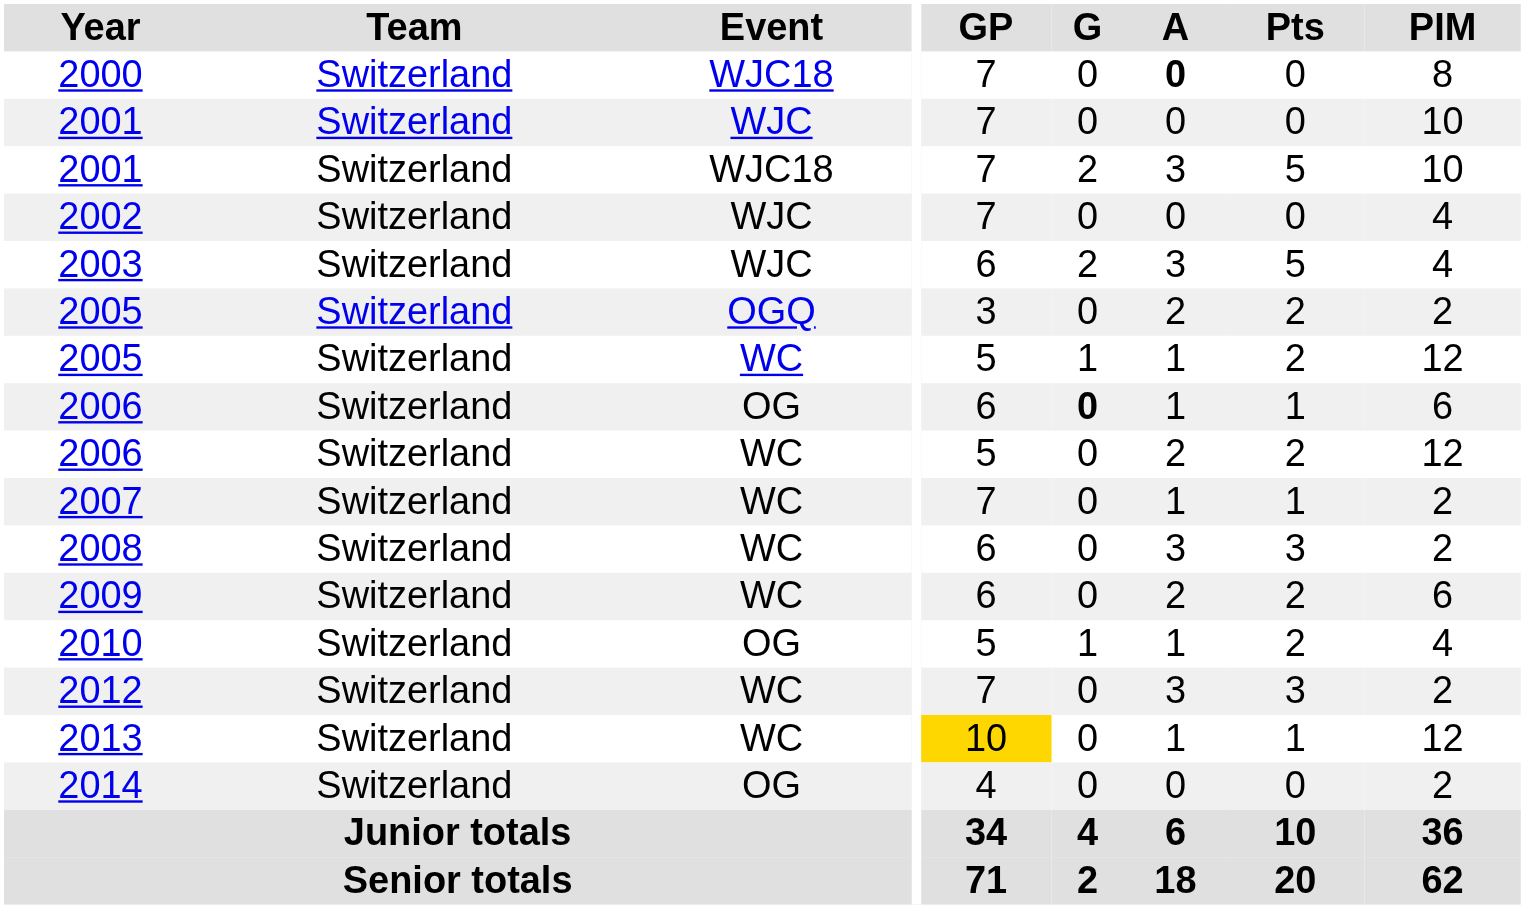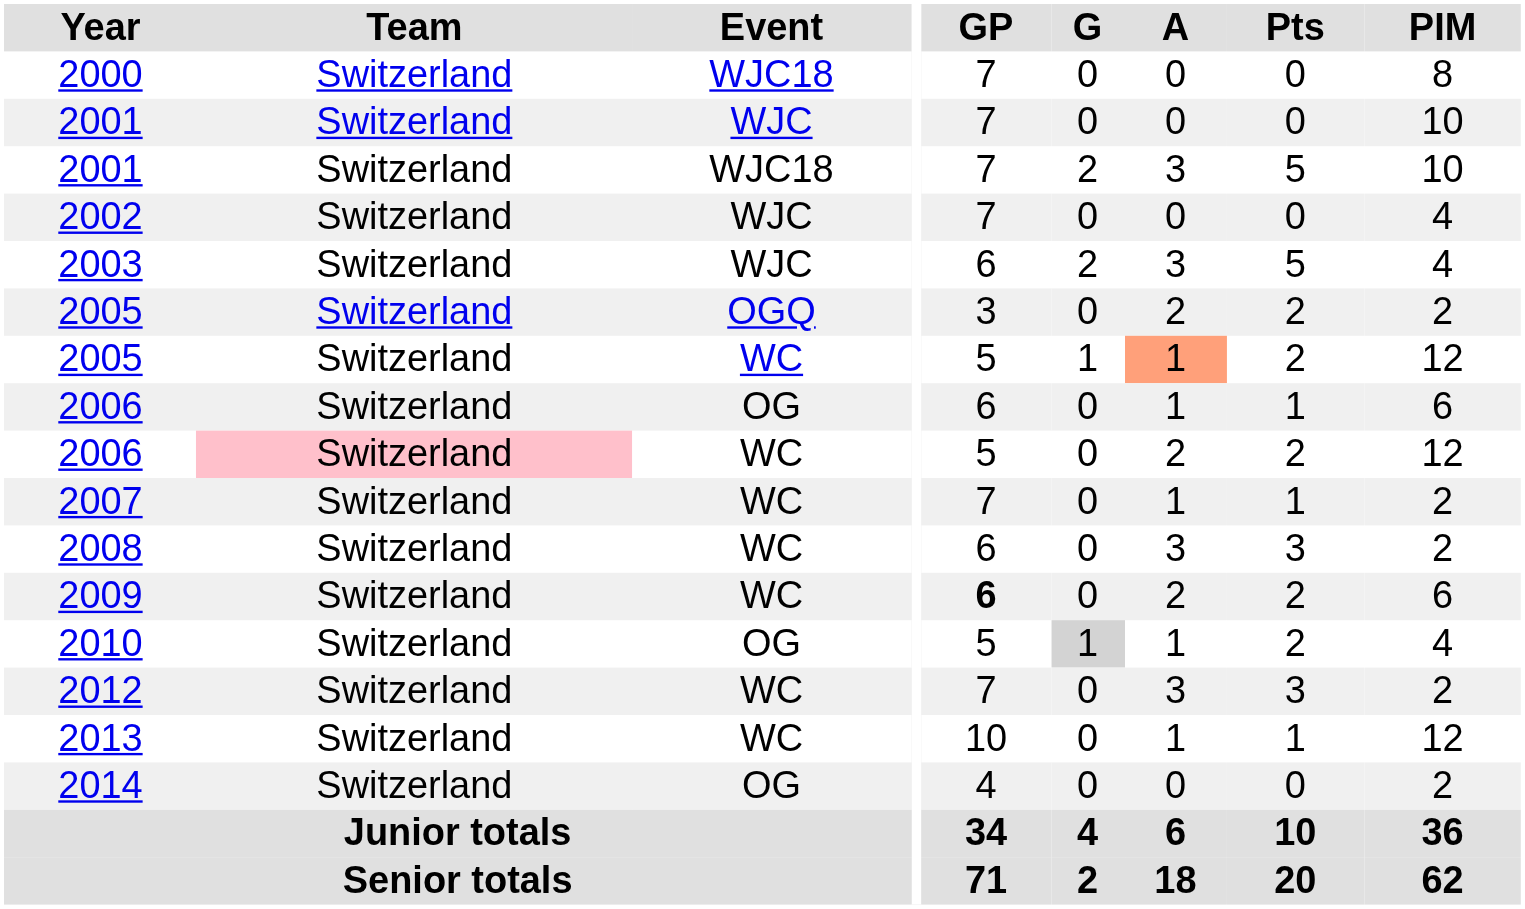(1175, 74) bold -> (1175, 74) normal
(1175, 358) no background -> (1175, 358) lightsalmon background
(1088, 406) bold -> (1088, 406) normal
(414, 453) no background -> (414, 453) pink background
(986, 595) normal -> (986, 595) bold
(1088, 643) no background -> (1088, 643) lightgrey background
(986, 738) gold background -> (986, 738) no background
